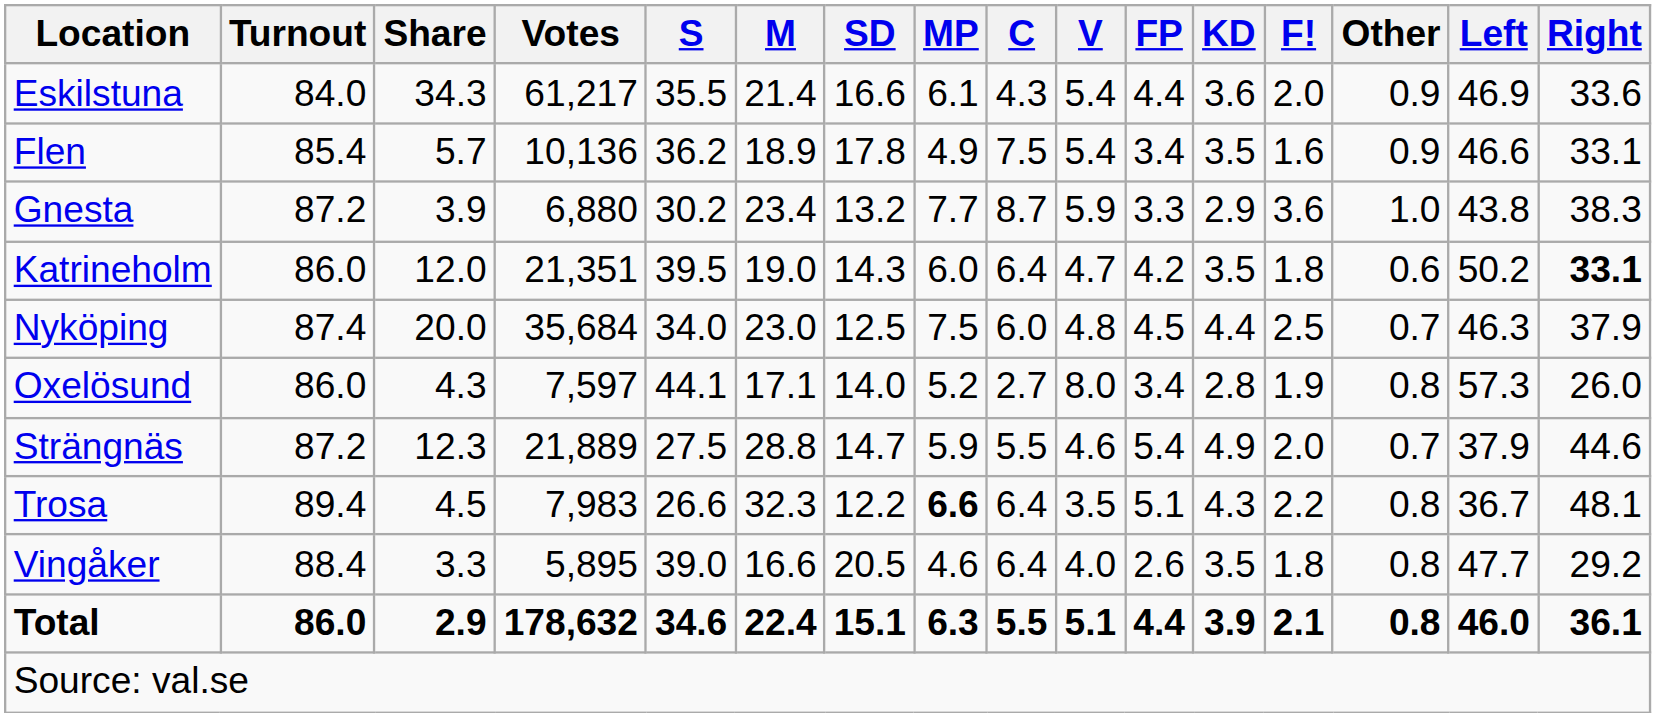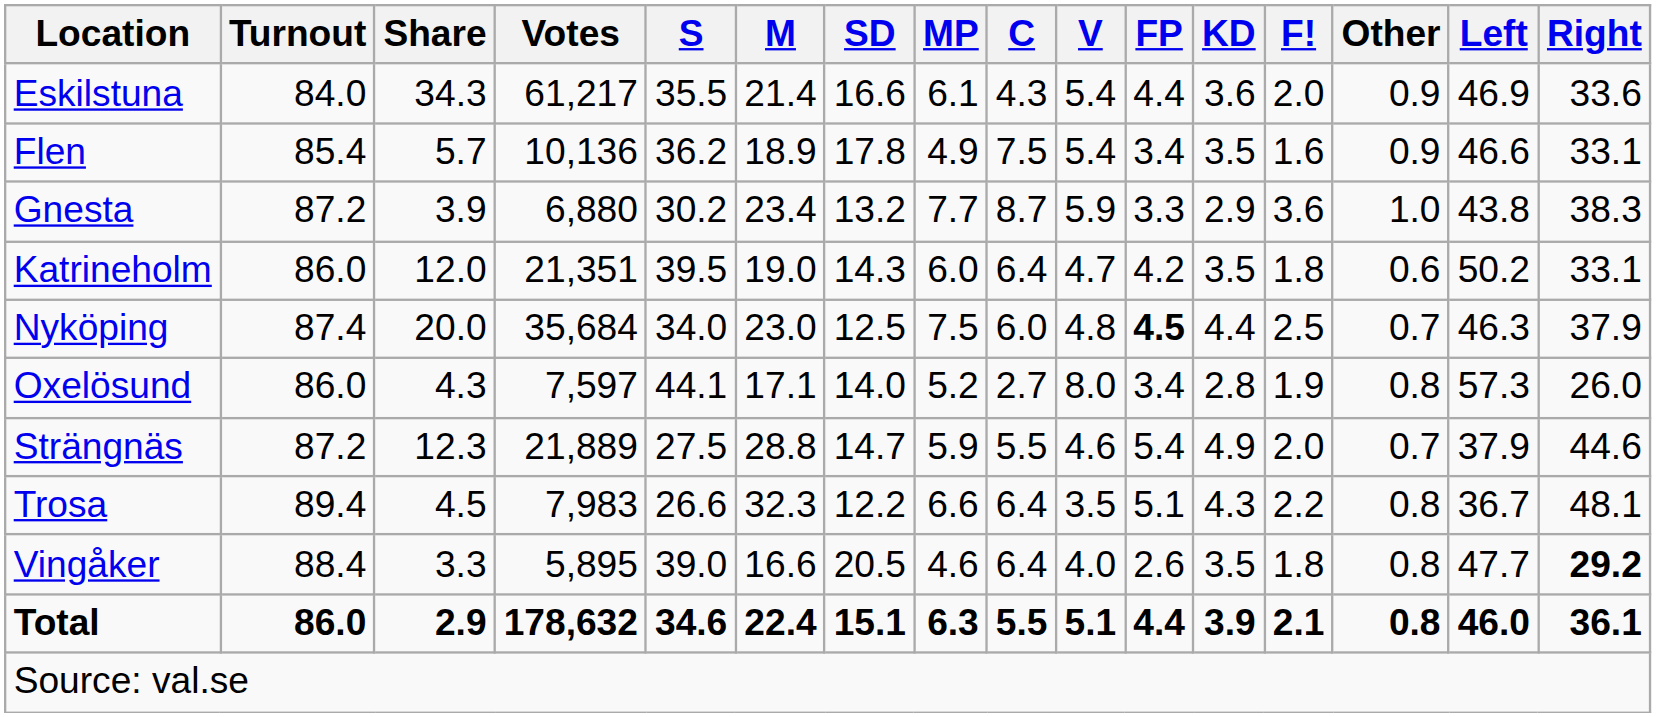(1606, 269) bold -> (1606, 269) normal
(1159, 328) normal -> (1159, 328) bold
(953, 504) bold -> (953, 504) normal
(1606, 563) normal -> (1606, 563) bold
